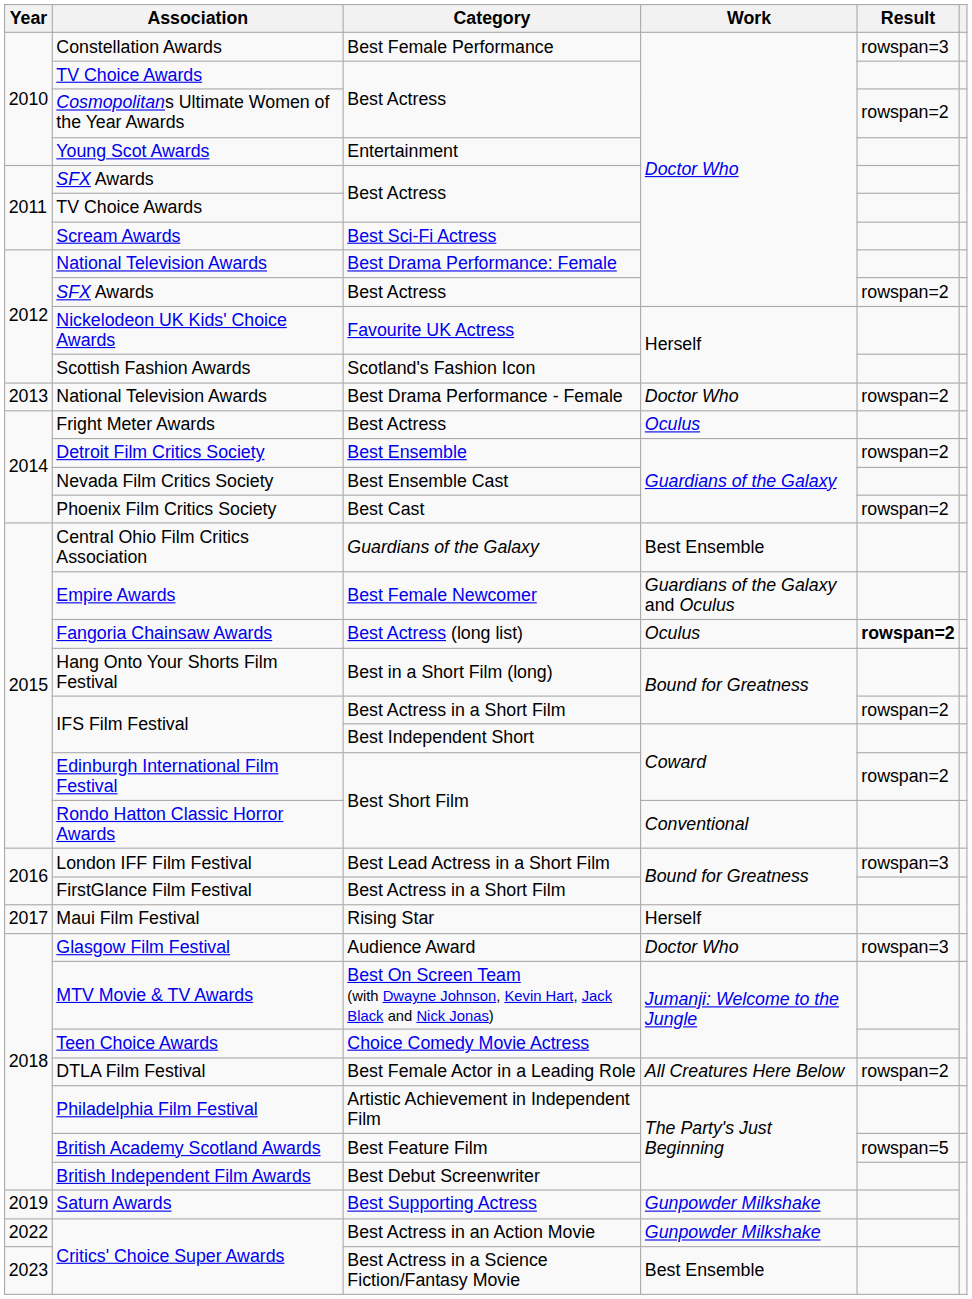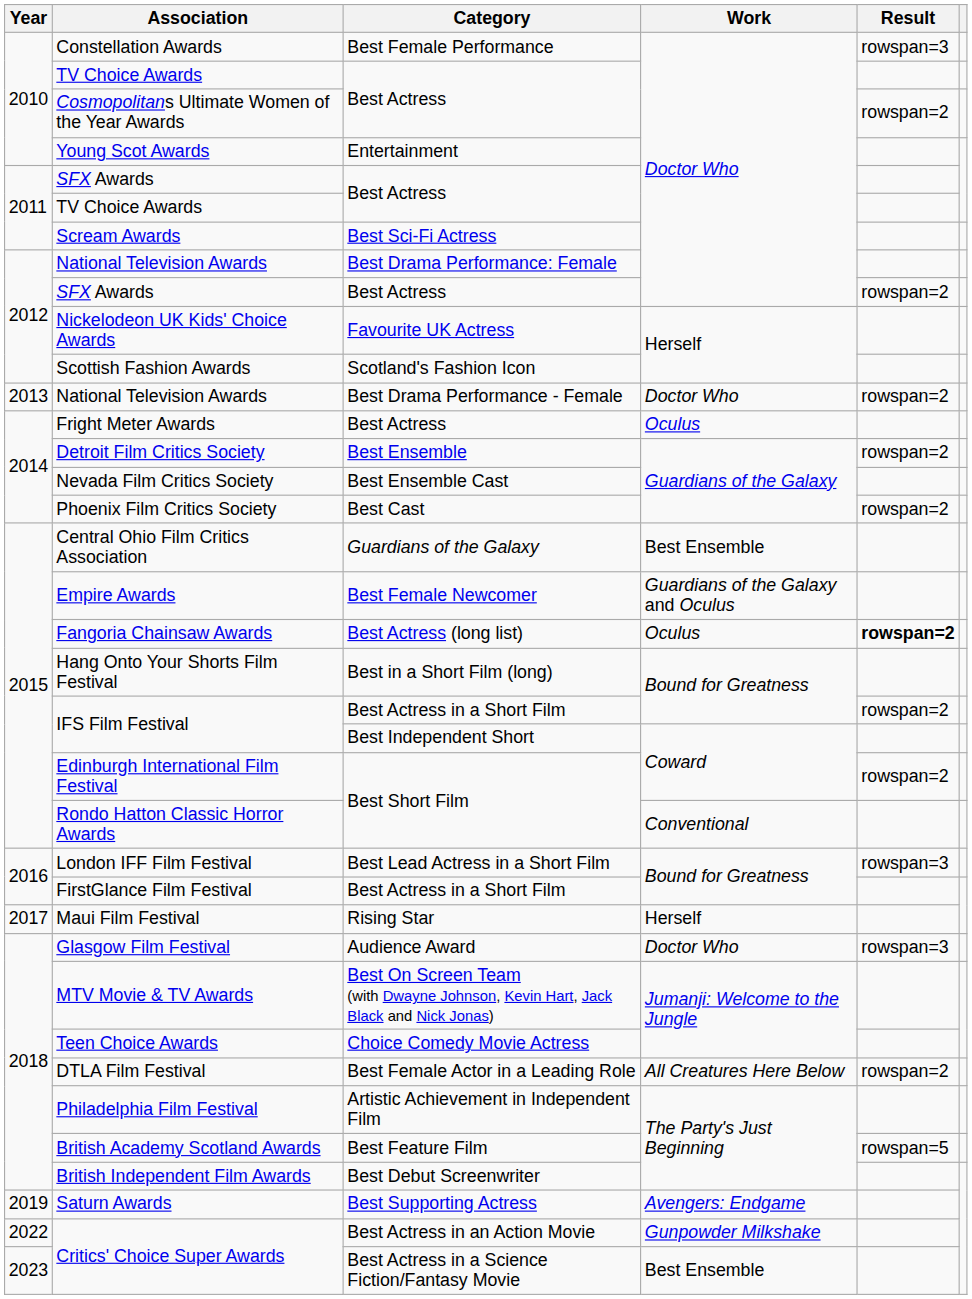(733, 1204) Gunpowder Milkshake -> (725, 1204) Avengers: Endgame
